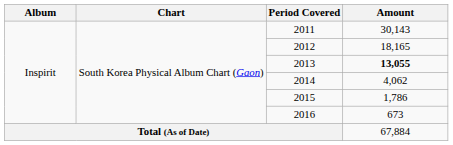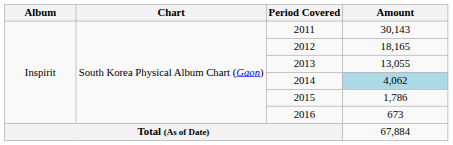(395, 64) bold -> (395, 64) normal
(395, 81) no background -> (395, 81) lightblue background
